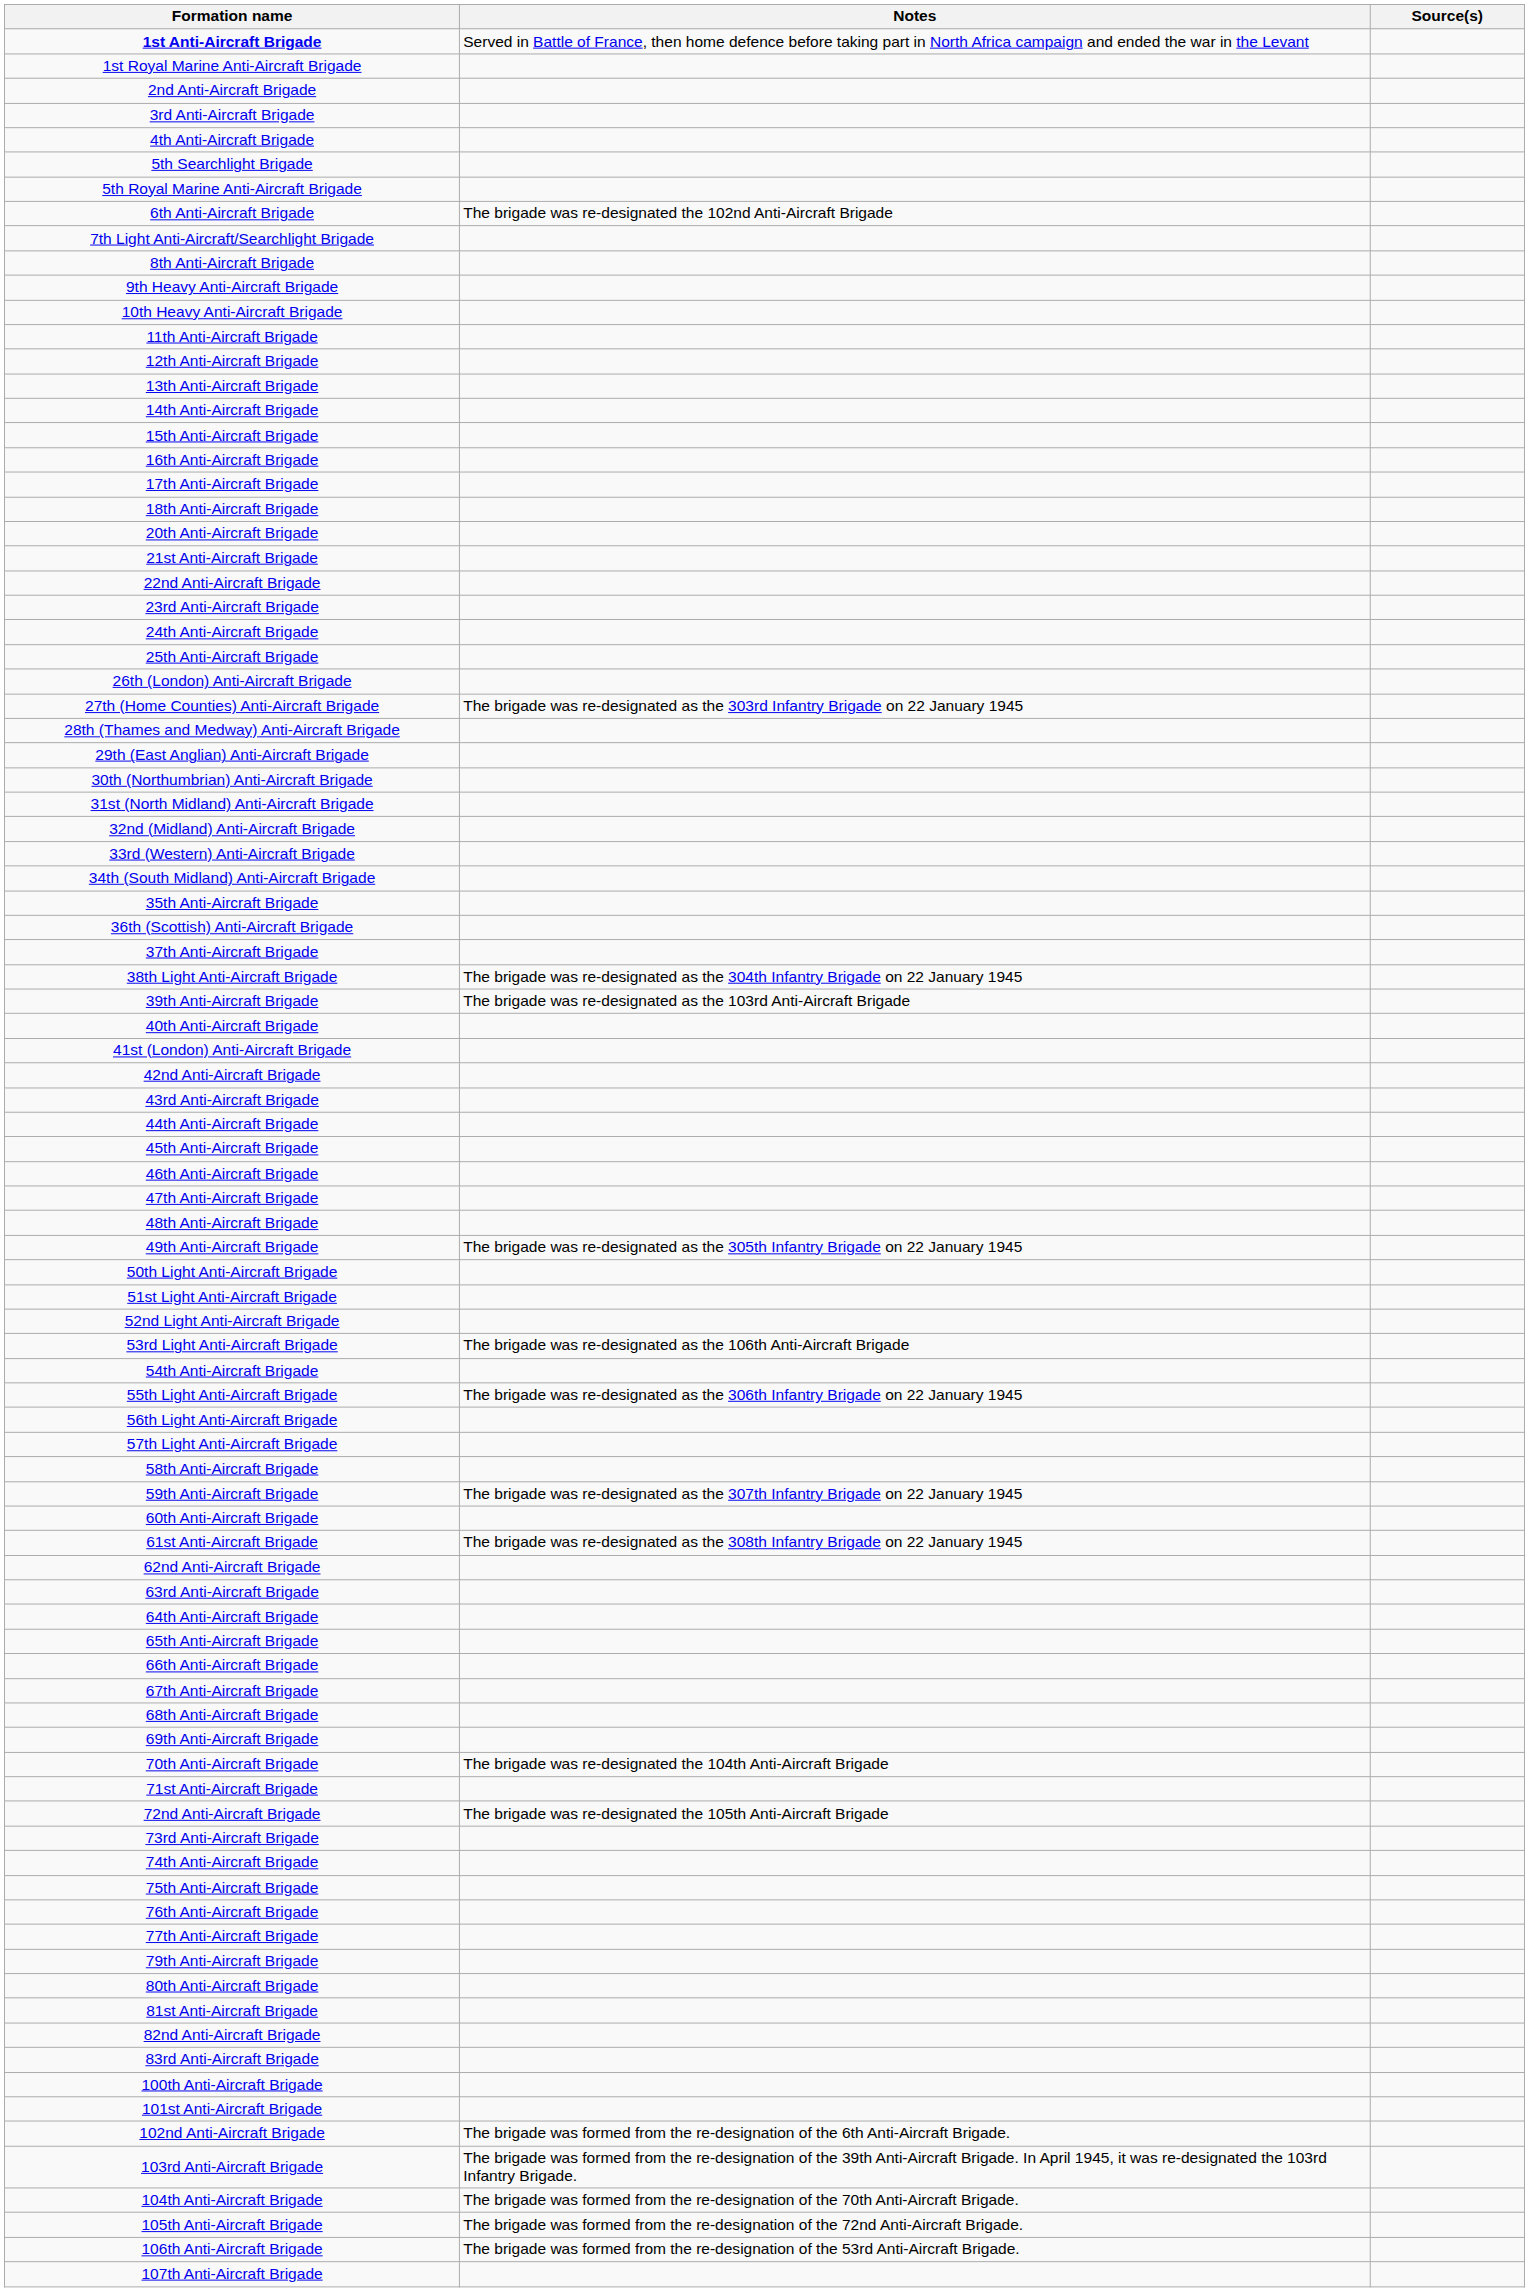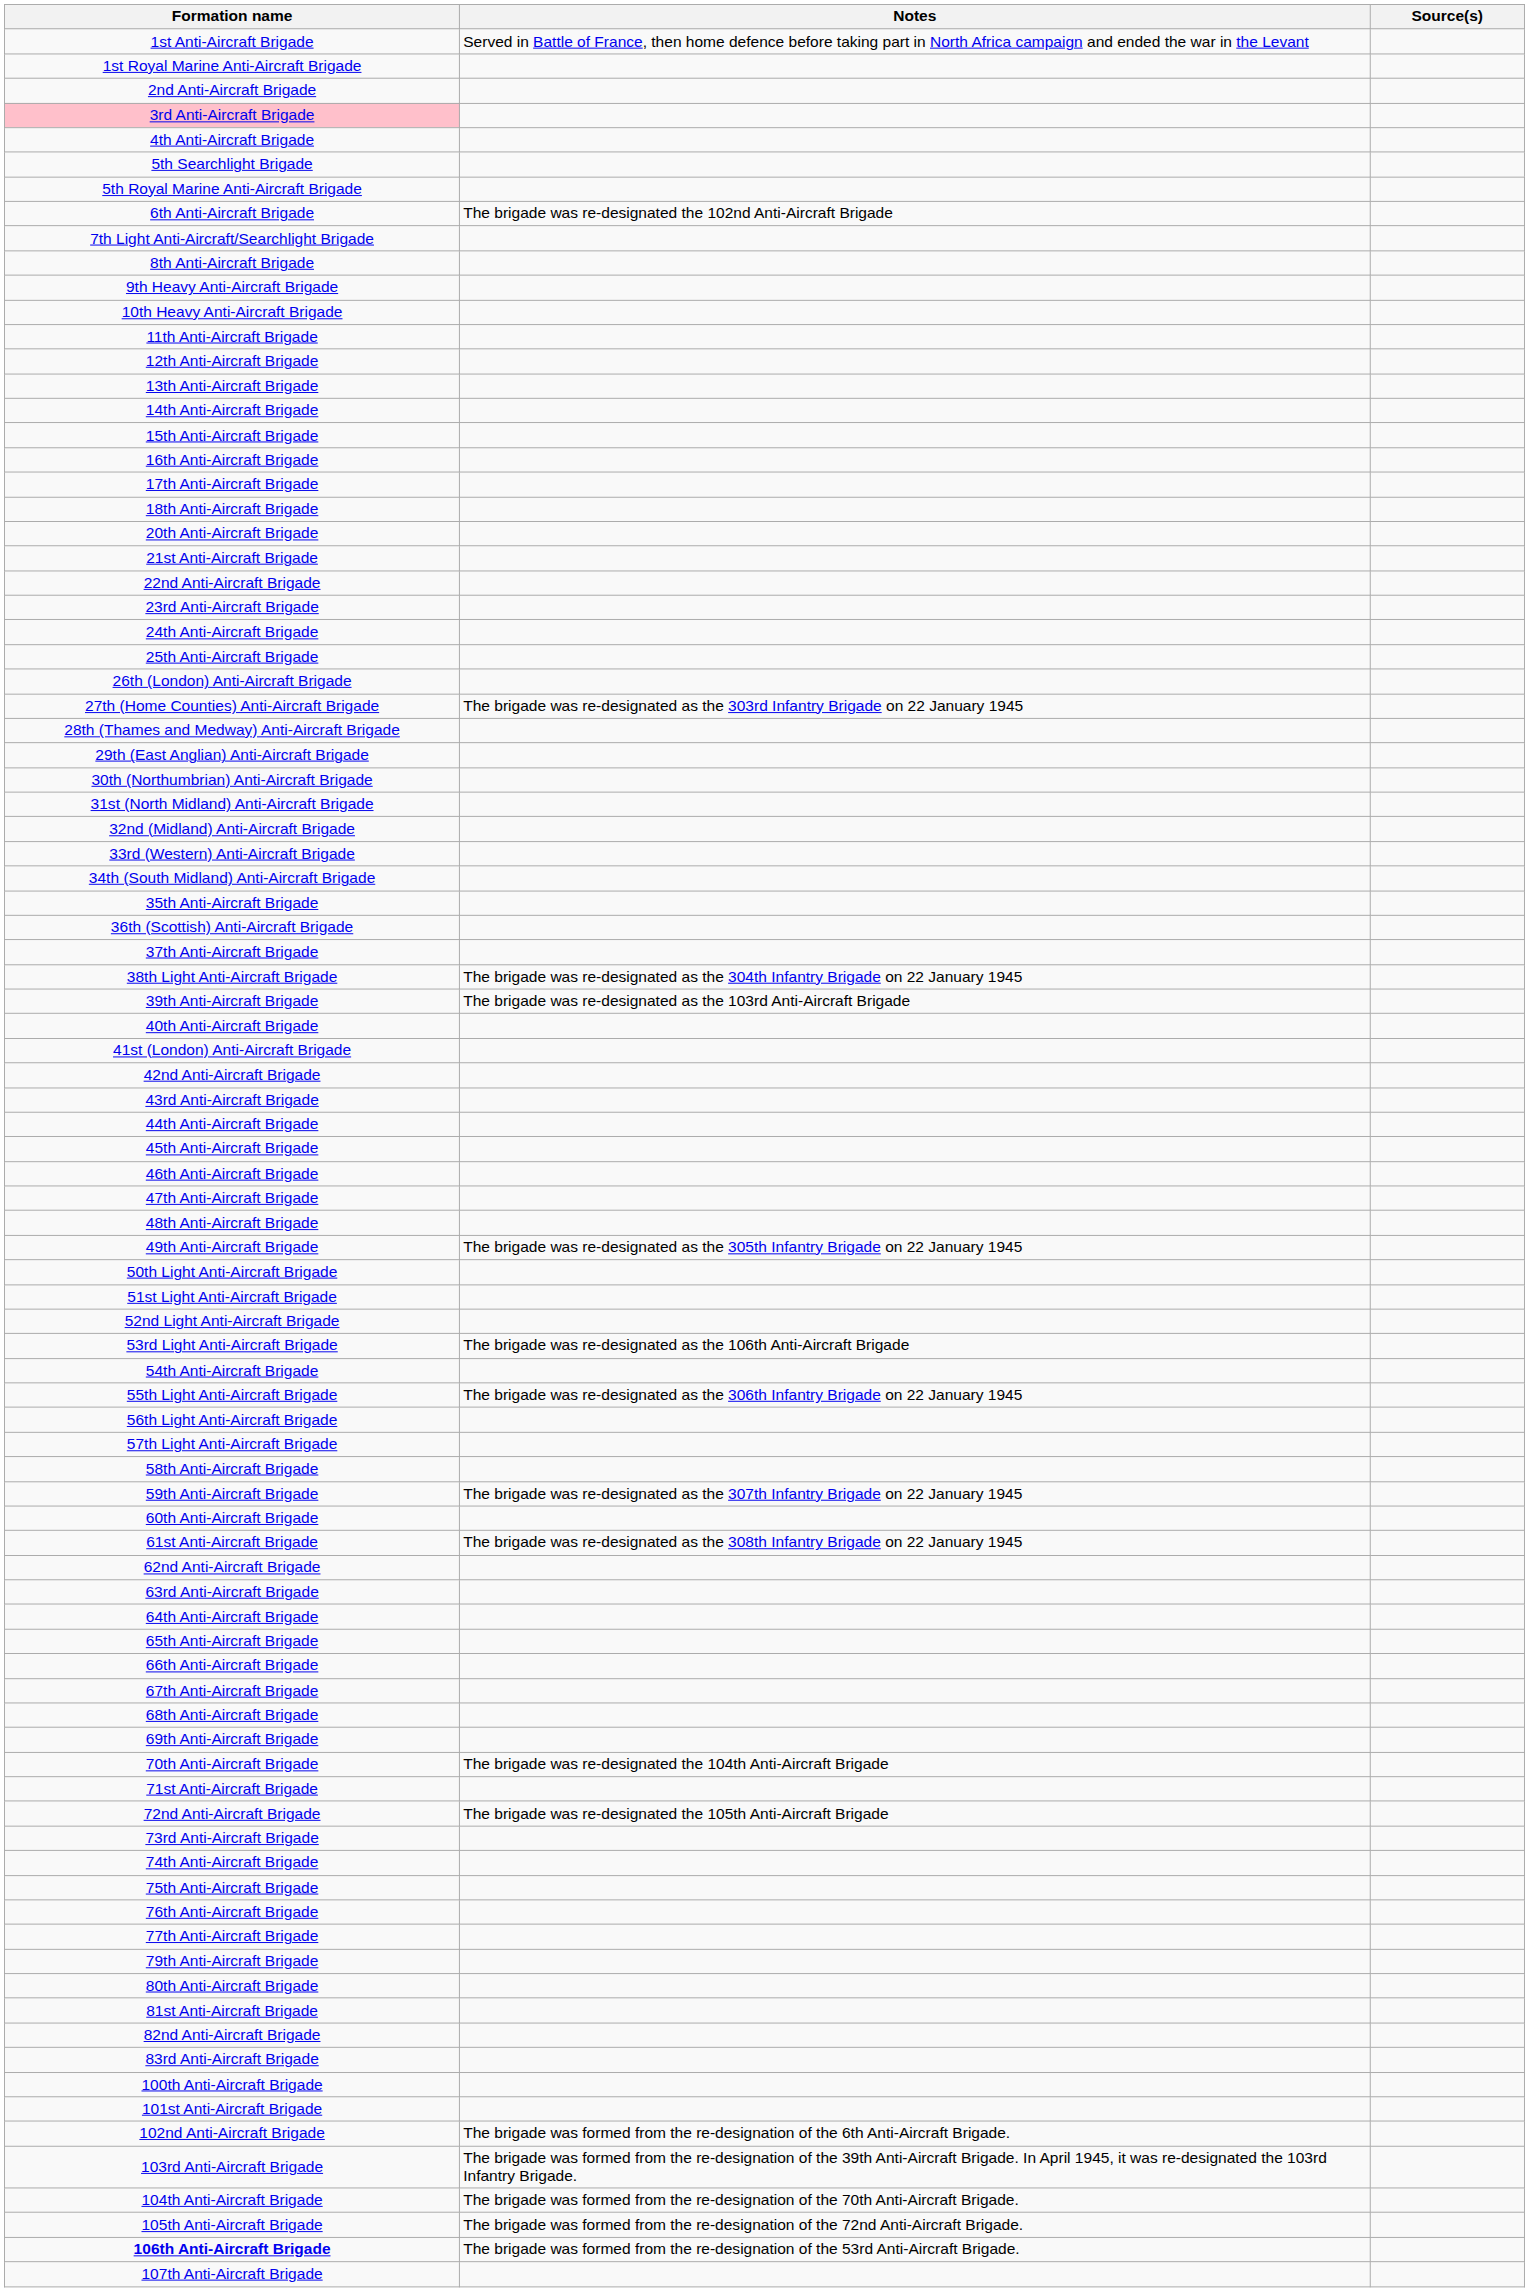(232, 41) bold -> (232, 41) normal
(232, 115) no background -> (232, 115) pink background
(232, 2249) normal -> (232, 2249) bold
